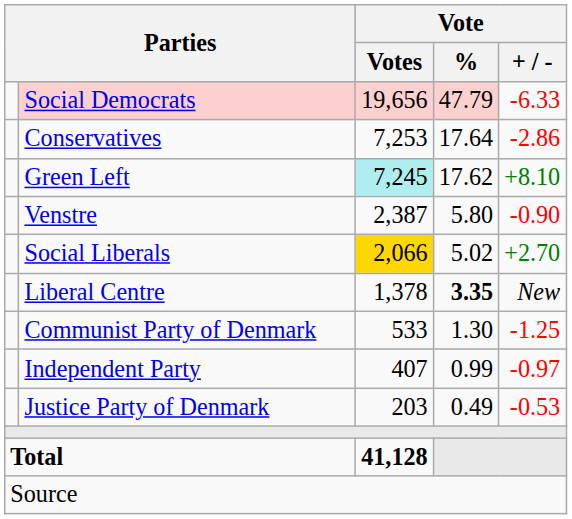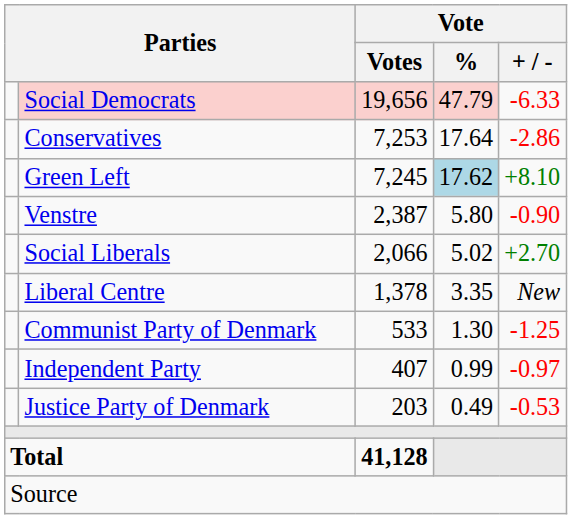(400, 176) paleturquoise background -> (400, 176) no background
(466, 176) no background -> (466, 176) lightblue background
(400, 253) gold background -> (400, 253) no background
(472, 291) bold -> (472, 291) normal
